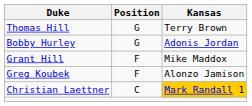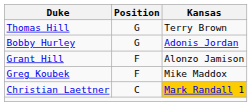(196, 58) Mike Maddox -> (204, 58) Alonzo Jamison
(204, 74) Alonzo Jamison -> (196, 74) Mike Maddox
